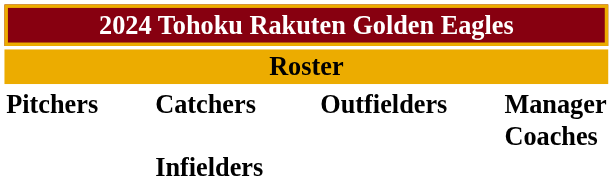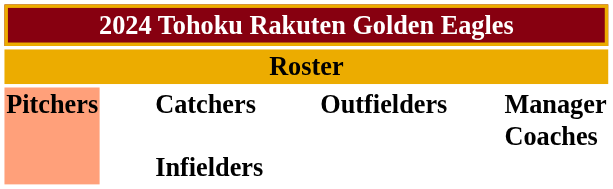(52, 104) no background -> (52, 104) lightsalmon background
